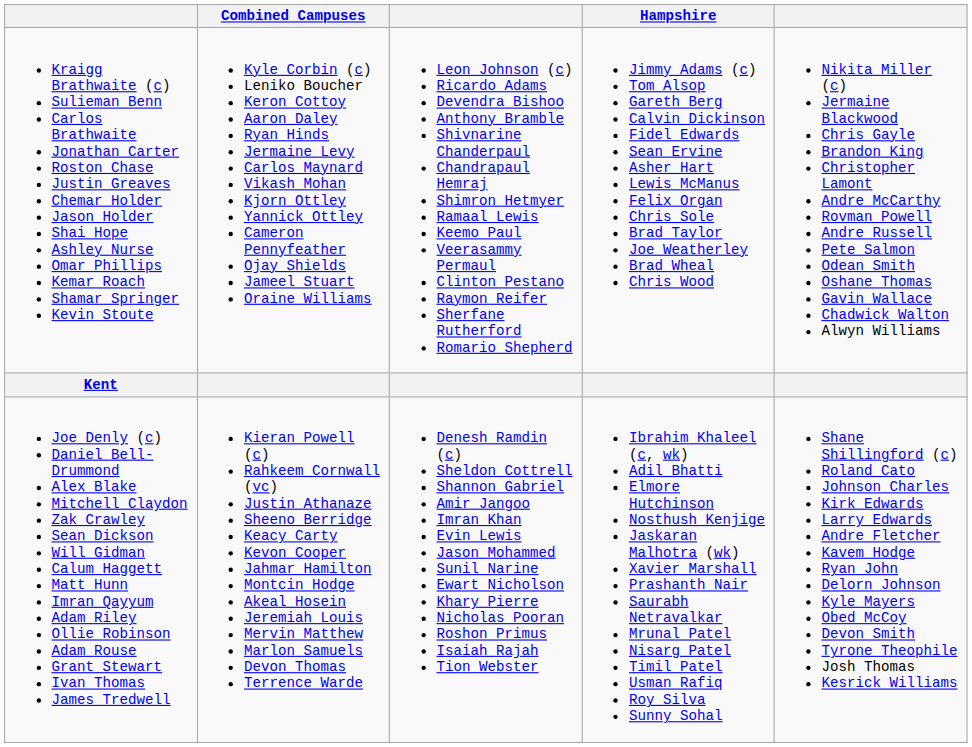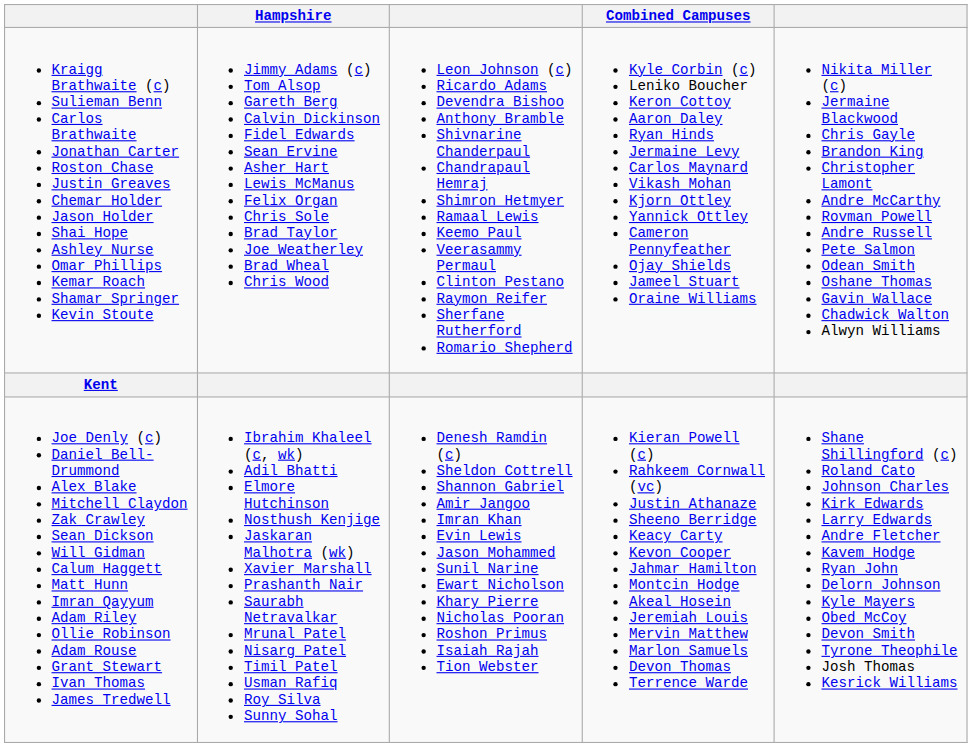columns swapped: (293, 16) <-> (678, 16)
